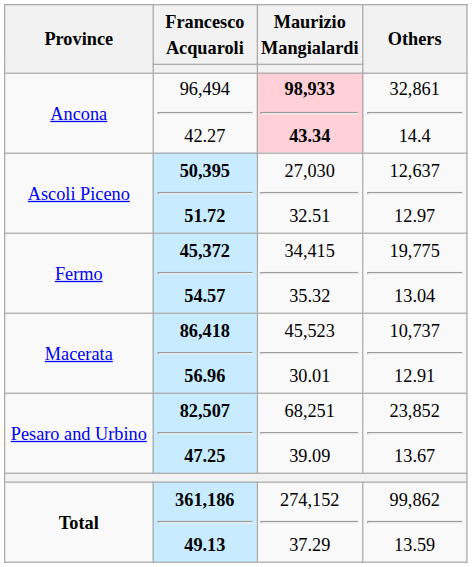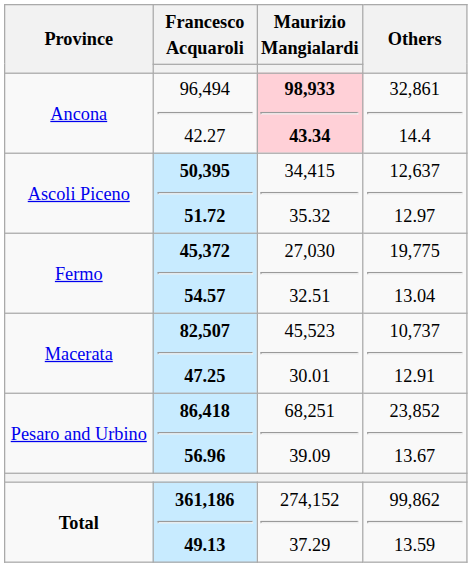(310, 193) 27,030 32.51 -> (310, 193) 34,415 35.32
(310, 273) 34,415 35.32 -> (310, 273) 27,030 32.51
(205, 354) 86,418 56.96 -> (205, 354) 82,507 47.25
(205, 434) 82,507 47.25 -> (205, 434) 86,418 56.96
